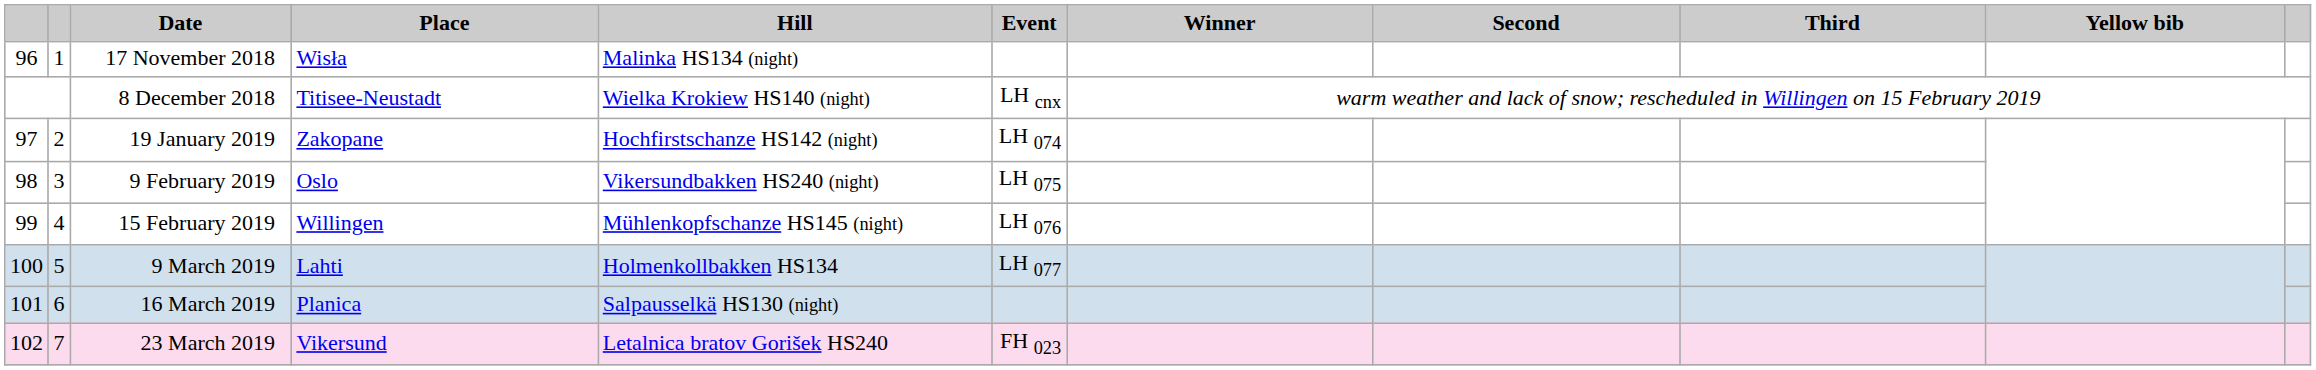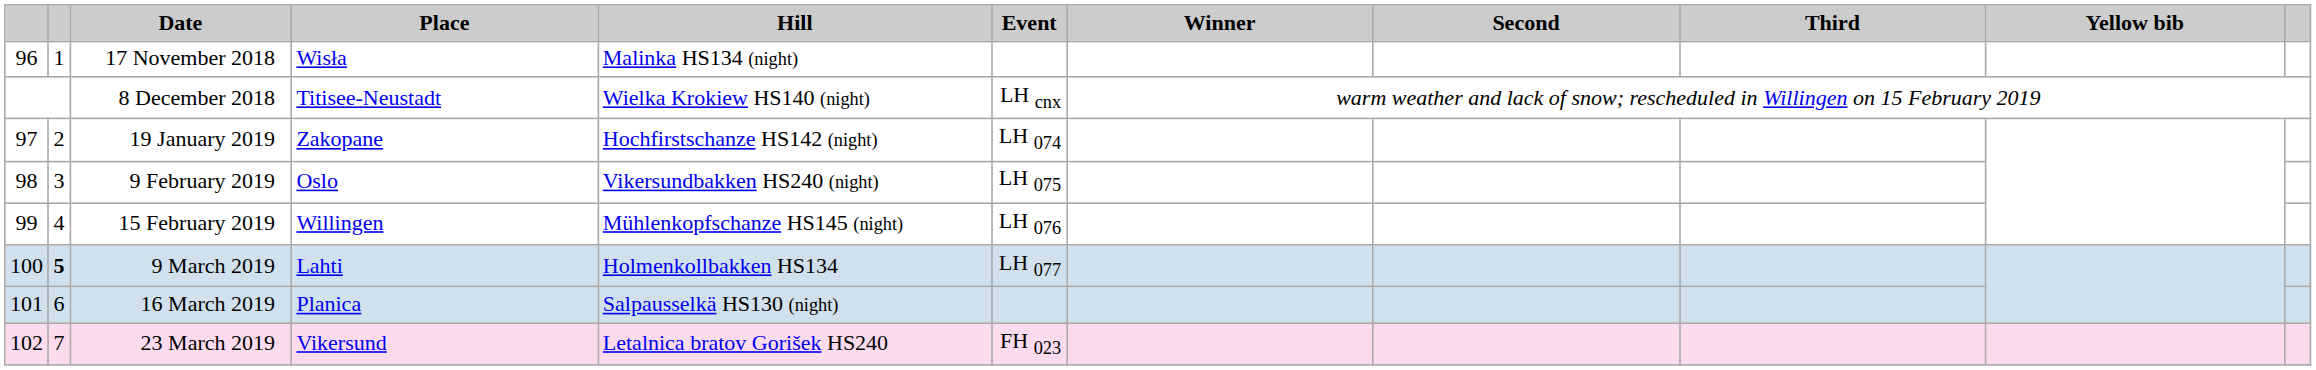(59, 265) normal -> (59, 265) bold
